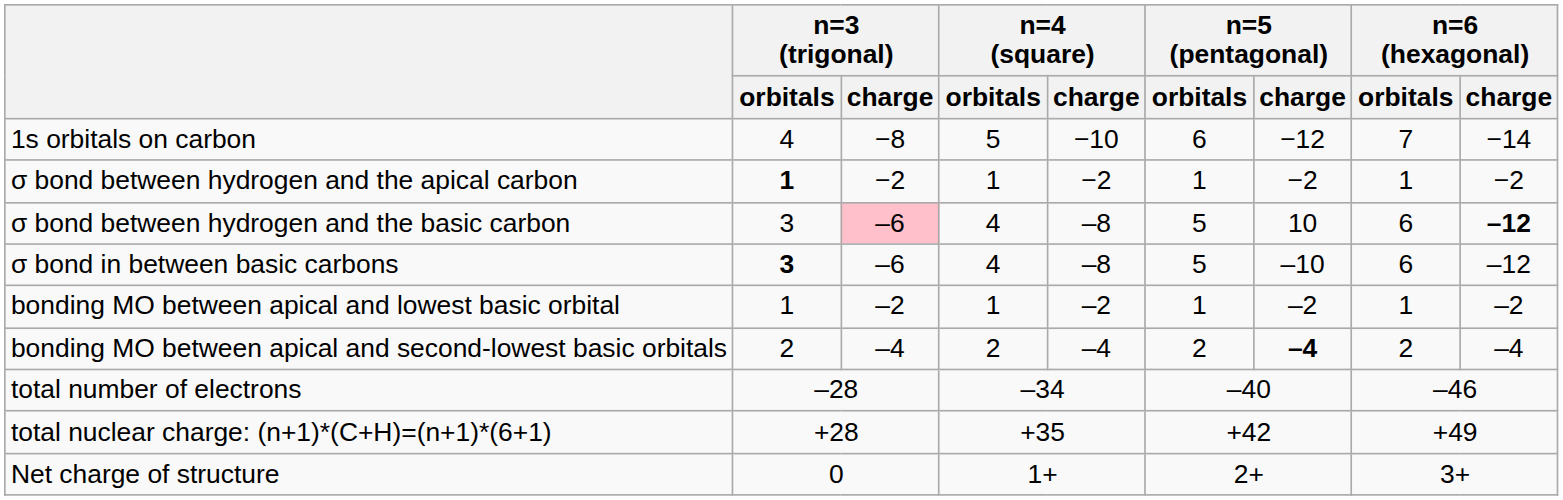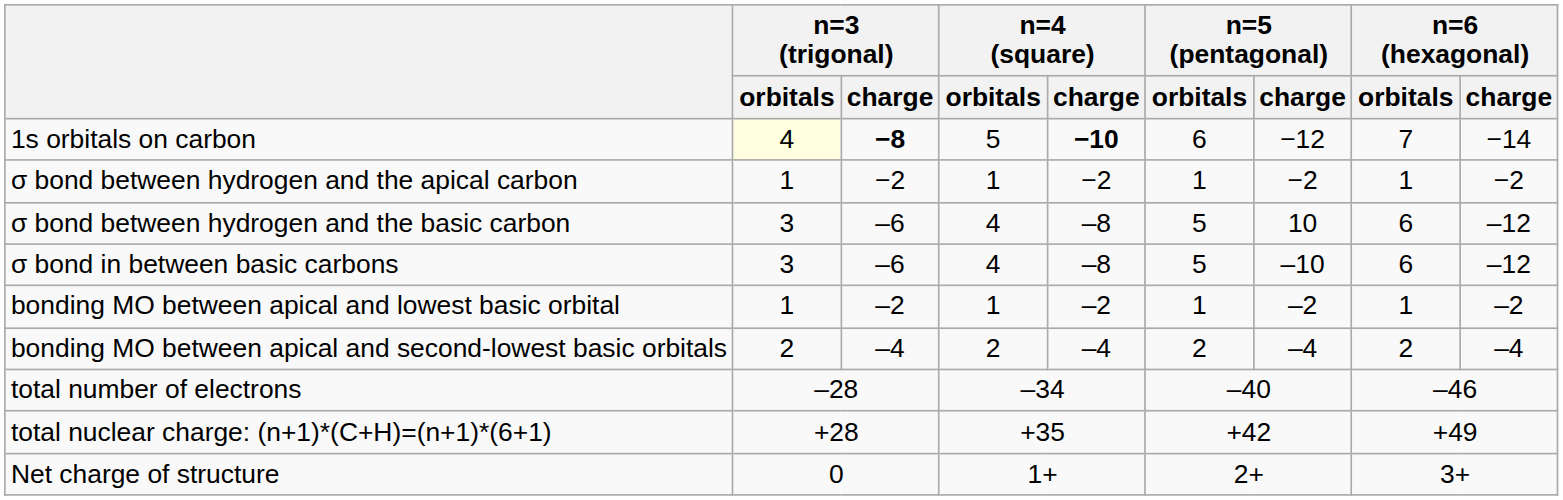(787, 138) no background -> (787, 138) lightyellow background
(890, 138) normal -> (890, 138) bold
(1096, 138) normal -> (1096, 138) bold
(787, 180) bold -> (787, 180) normal
(890, 222) pink background -> (890, 222) no background
(1509, 222) bold -> (1509, 222) normal
(787, 264) bold -> (787, 264) normal
(1303, 348) bold -> (1303, 348) normal
